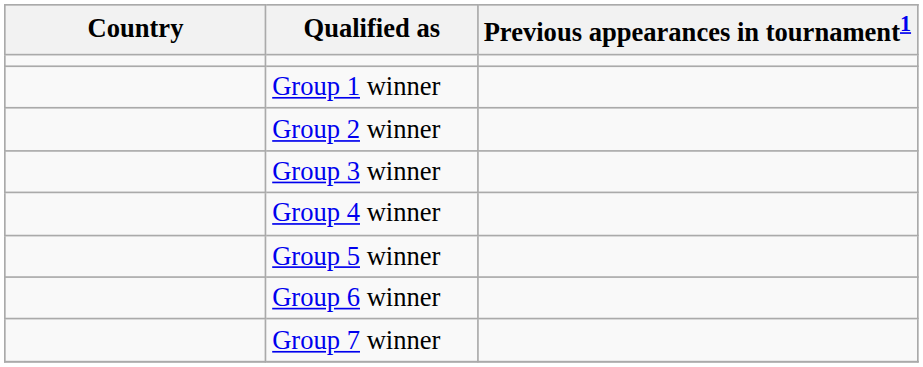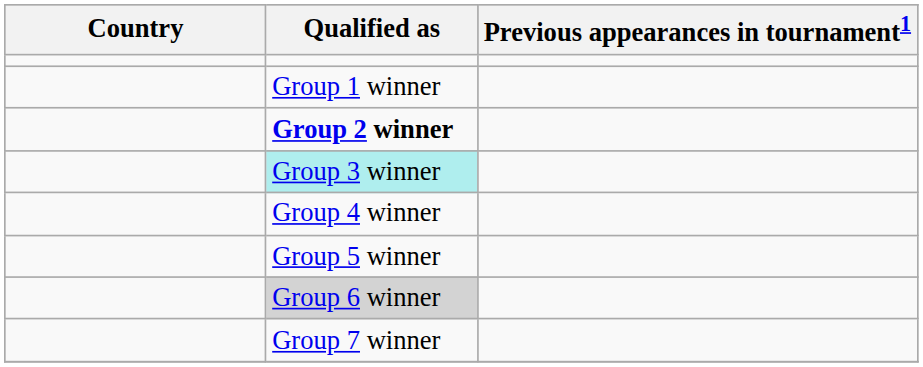(356, 129) normal -> (363, 129) bold
(356, 171) no background -> (356, 171) paleturquoise background
(356, 297) no background -> (356, 297) lightgrey background
